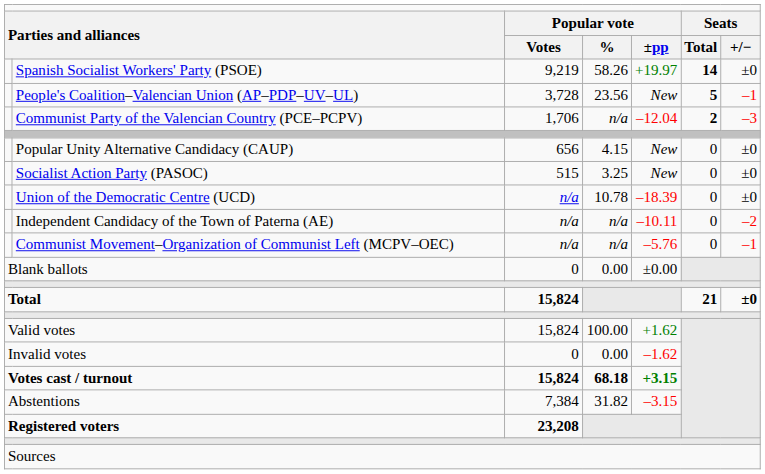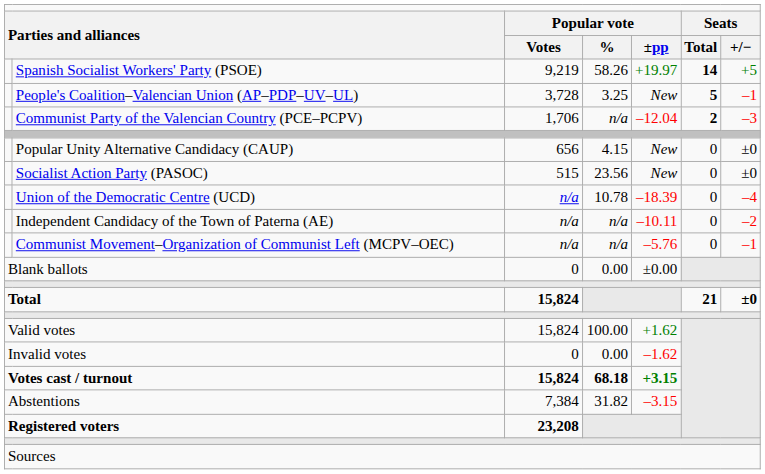(749, 71) ±0 -> (749, 71) +5
(611, 94) 23.56 -> (615, 94) 3.25
(615, 173) 3.25 -> (611, 173) 23.56
(749, 197) ±0 -> (750, 197) –4
